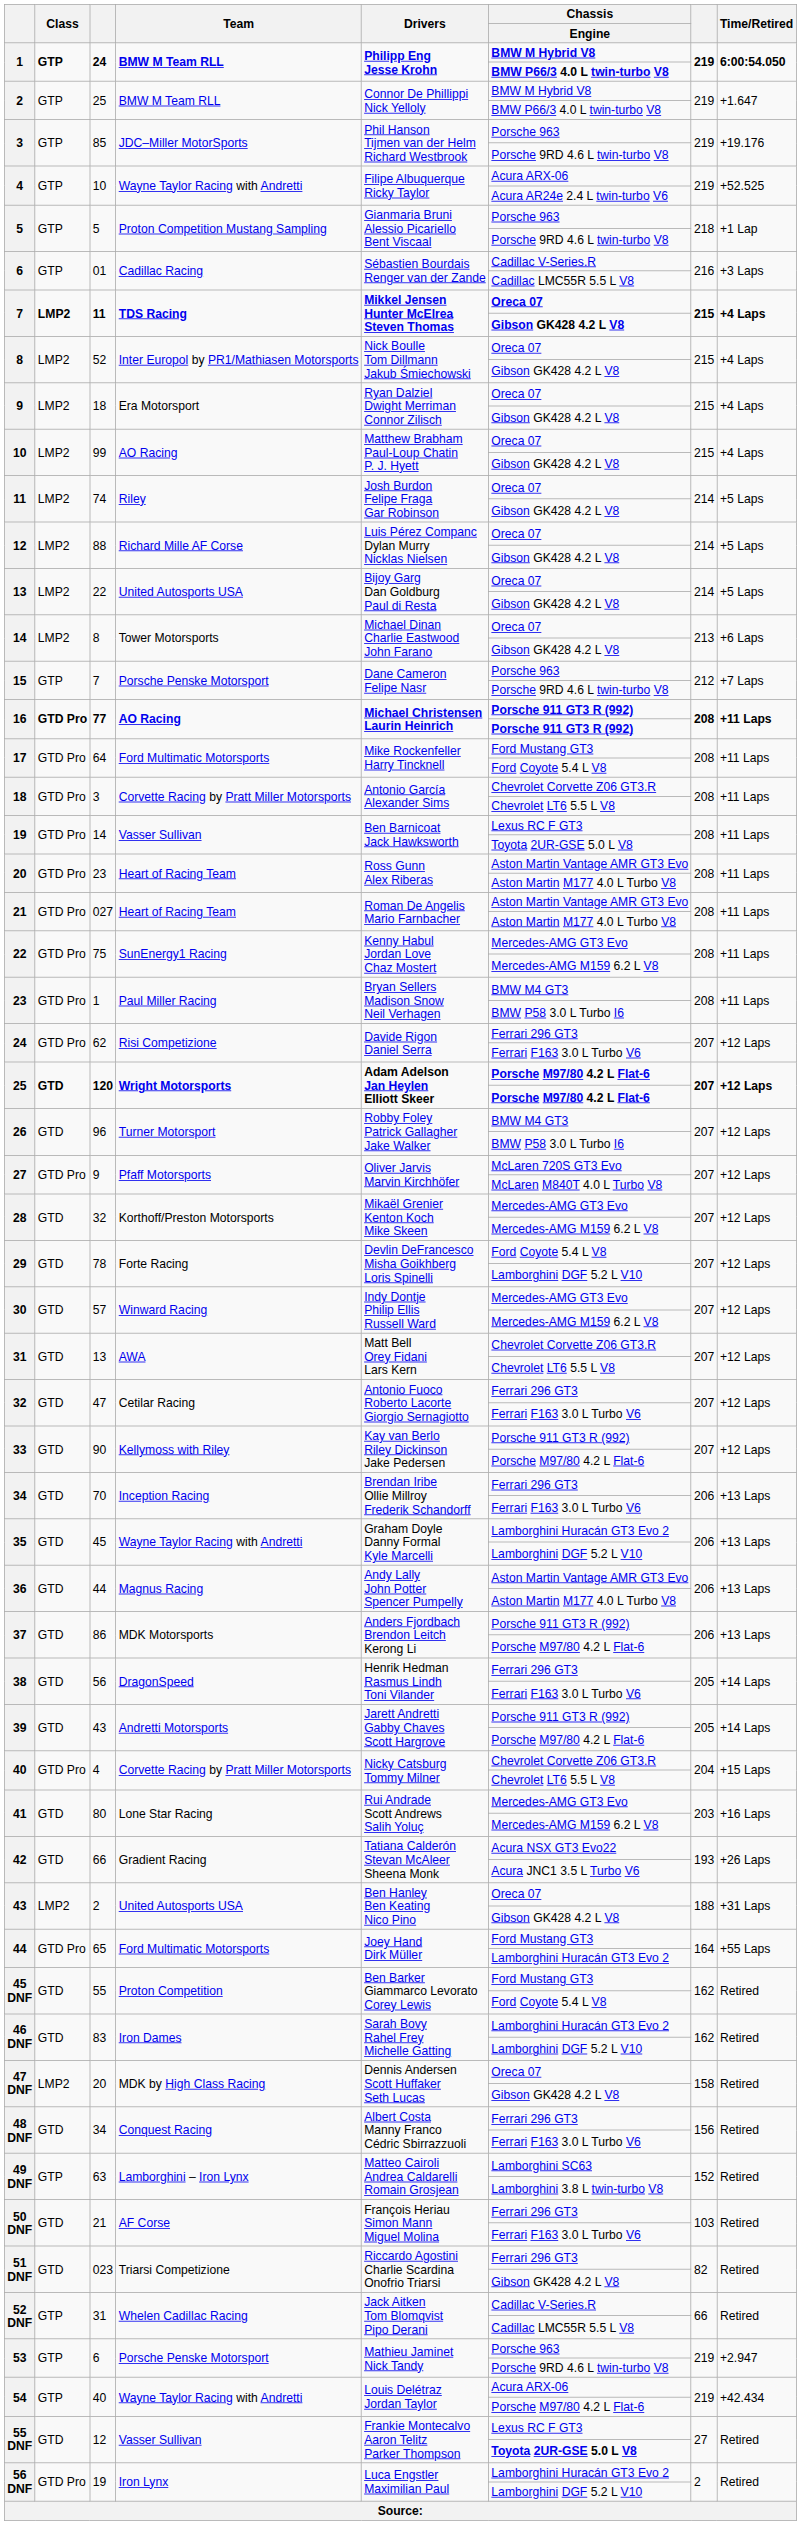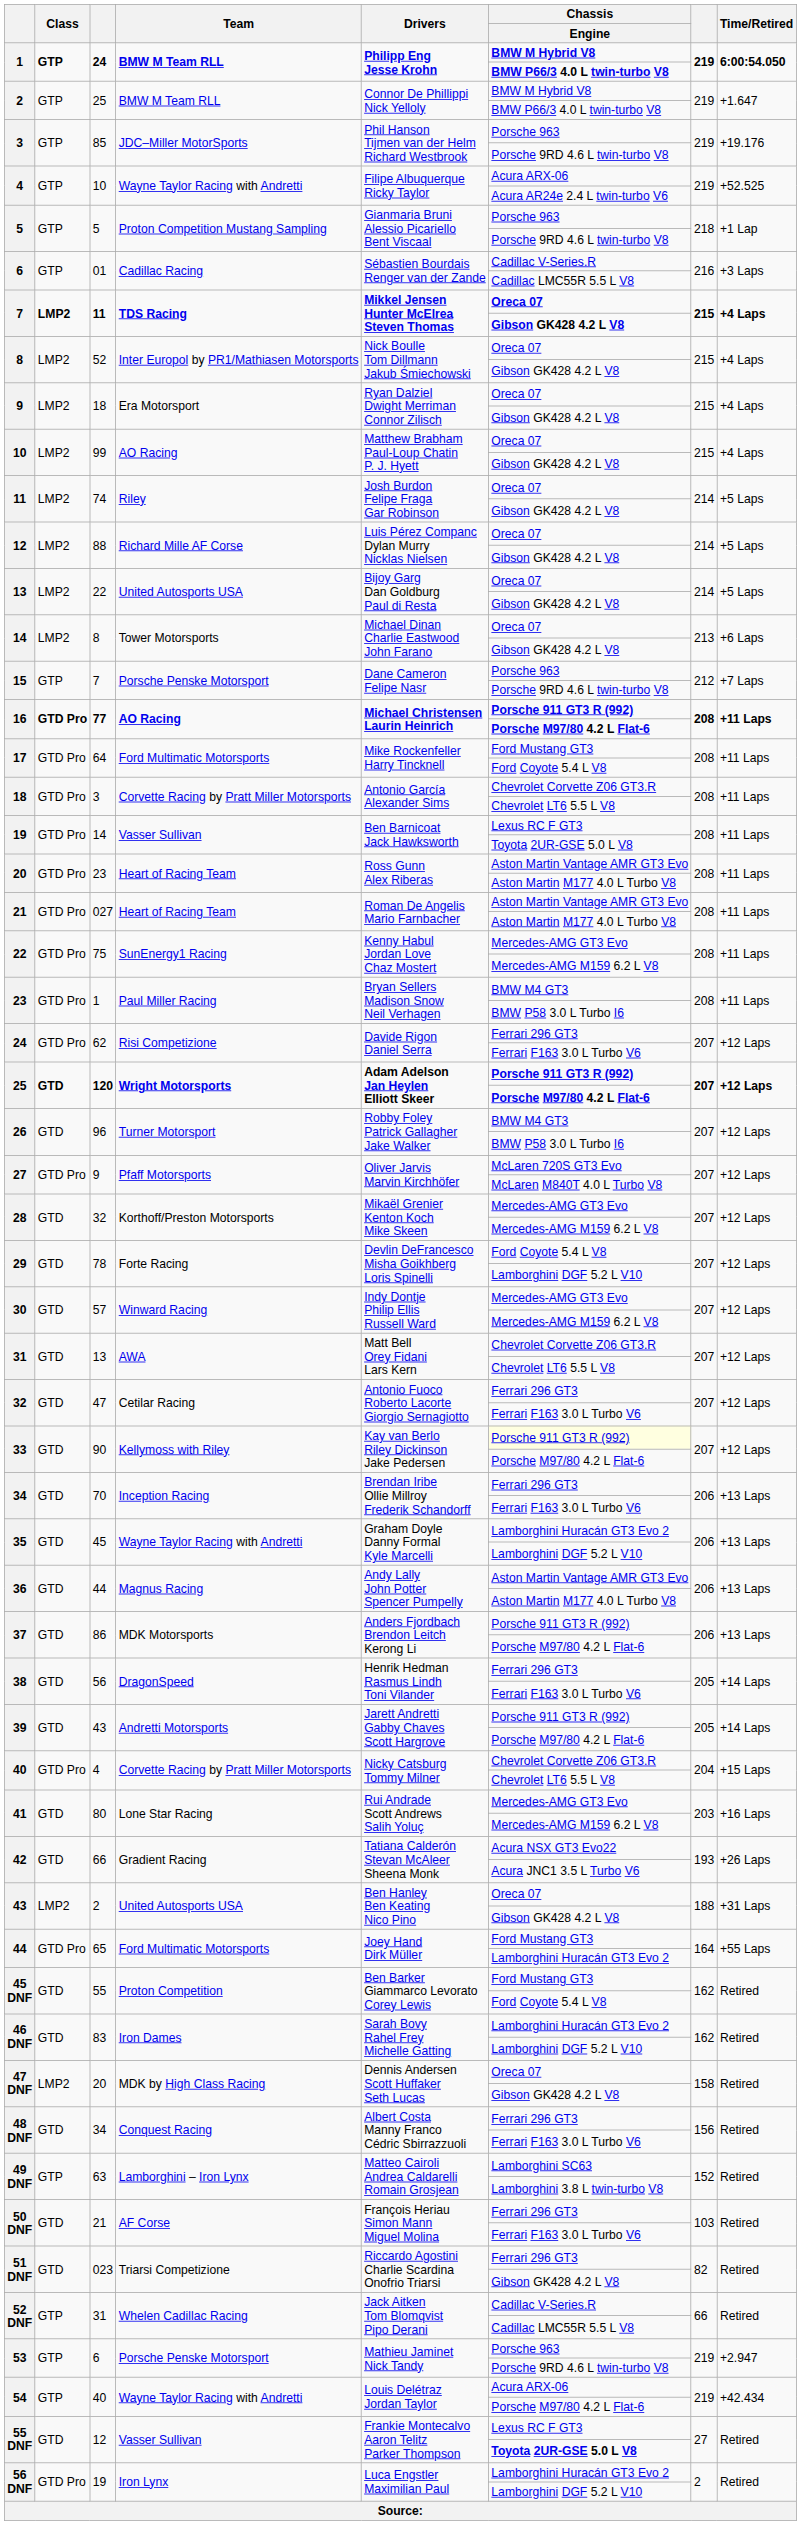(562, 729) Porsche 911 GT3 R (992) -> (571, 729) Porsche M97/80 4.2 L Flat-6
(571, 1074) Porsche M97/80 4.2 L Flat-6 -> (562, 1074) Porsche 911 GT3 R (992)
(560, 1438) no background -> (560, 1438) lightyellow background
